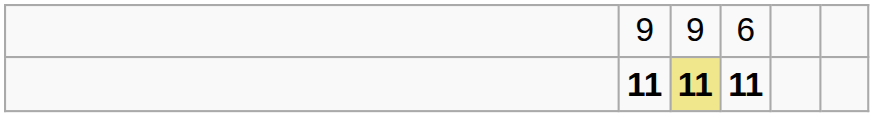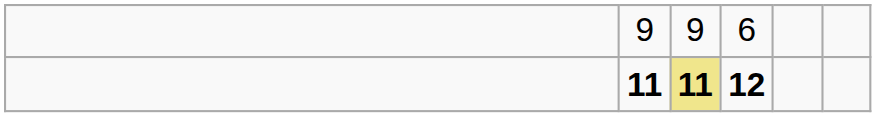(746, 83) 11 -> (747, 83) 12
